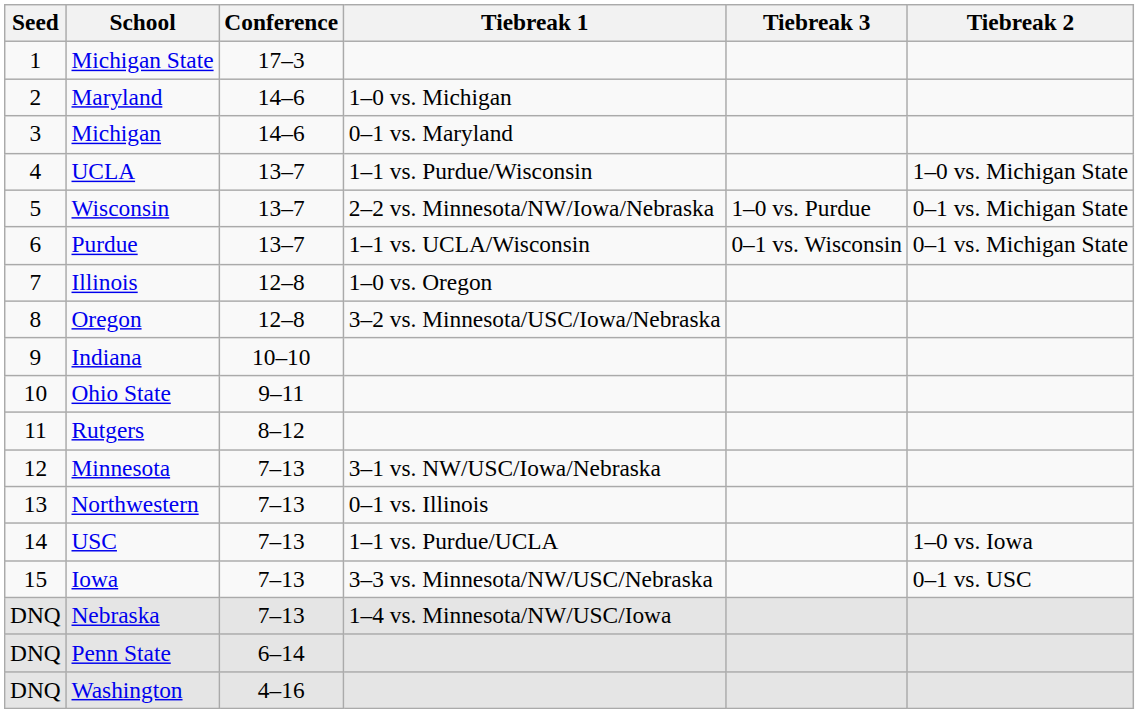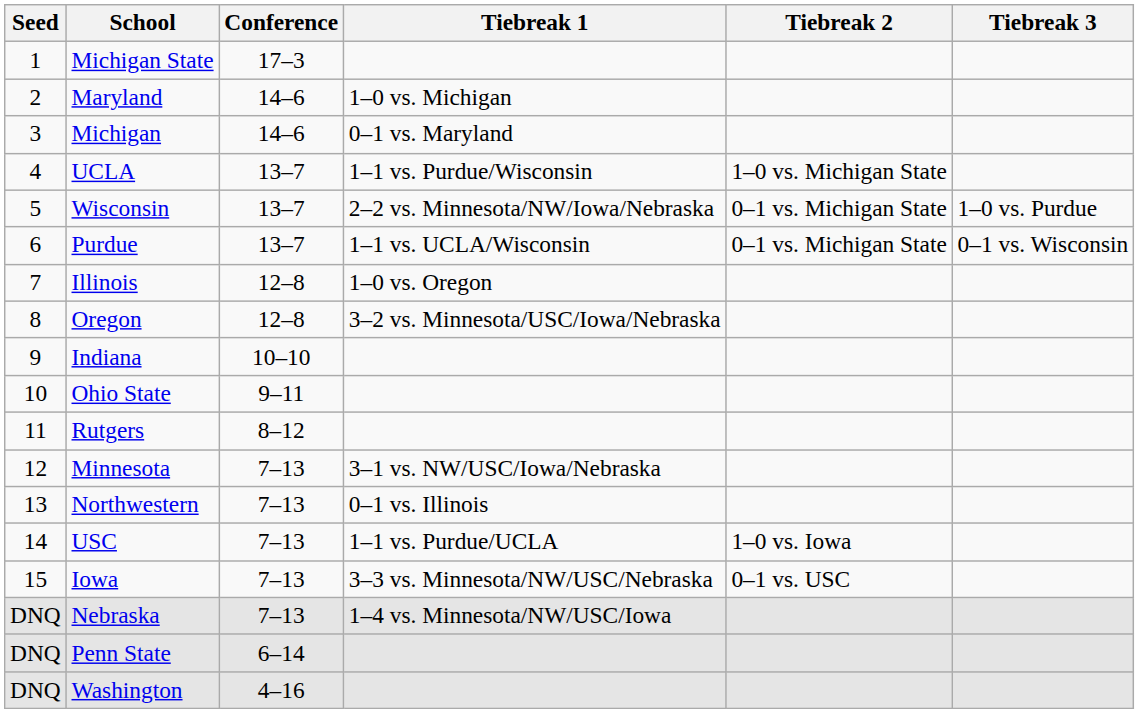columns swapped: (1020, 23) <-> (817, 23)
